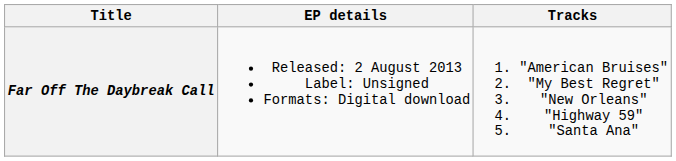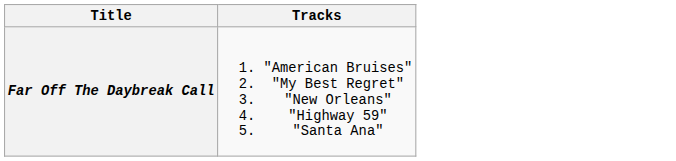- column: (346, 16)
